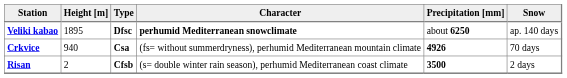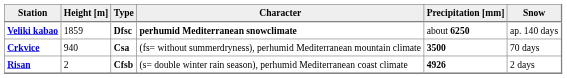(73, 30) 1895 -> (73, 30) 1859
(436, 47) 4926 -> (436, 47) 3500
(436, 64) 3500 -> (436, 64) 4926
